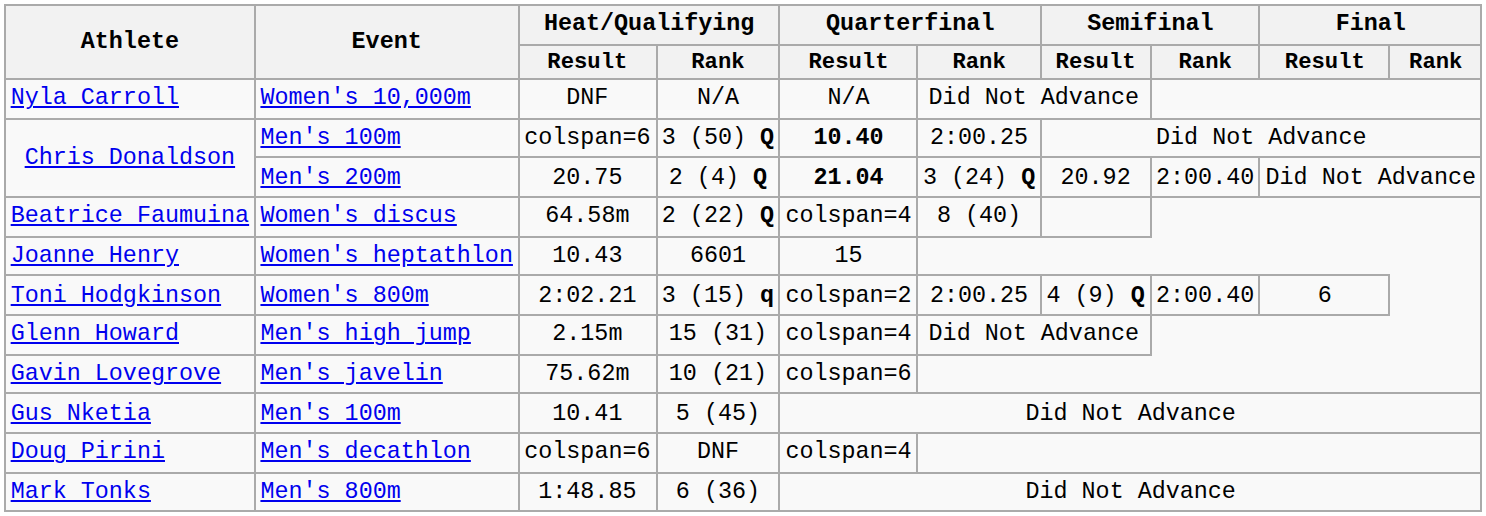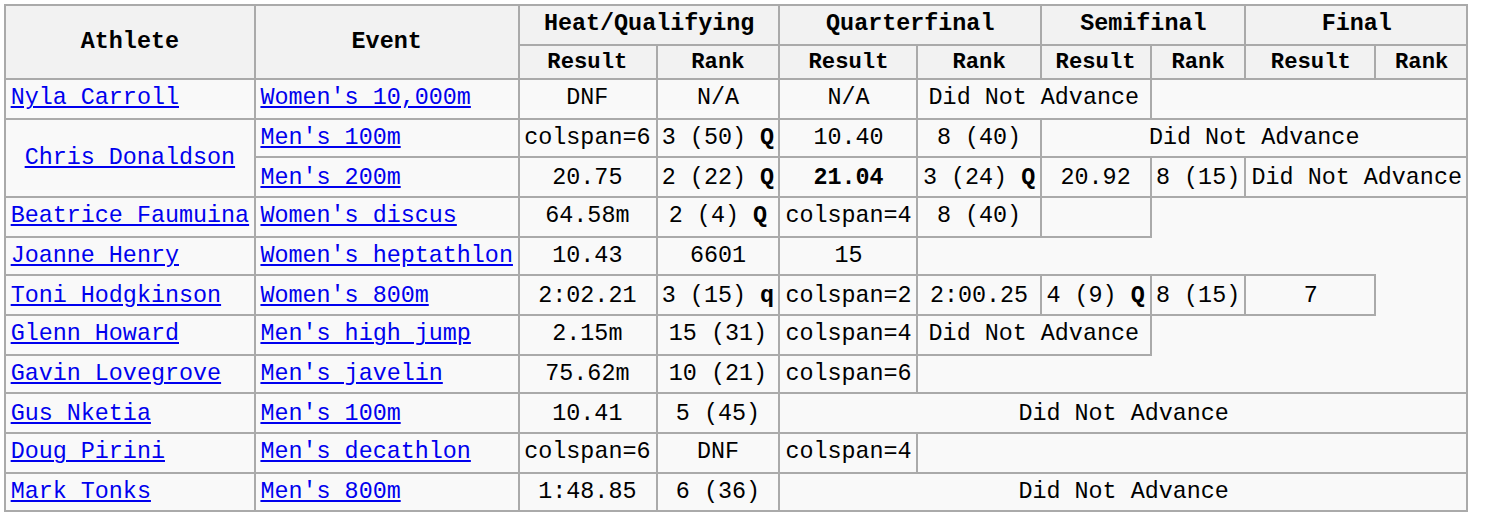(848, 138) bold -> (848, 138) normal
(979, 138) 2:00.25 -> (979, 138) 8 (40)
(718, 177) 2 (4) Q -> (718, 177) 2 (22) Q
(1205, 177) 2:00.40 -> (1198, 177) 8 (15)
(718, 216) 2 (22) Q -> (718, 216) 2 (4) Q
(1205, 295) 2:00.40 -> (1198, 295) 8 (15)
(1325, 295) 6 -> (1311, 295) 7
